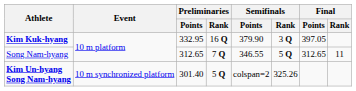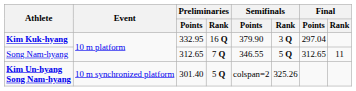(314, 40) 397.05 -> (314, 40) 297.04
